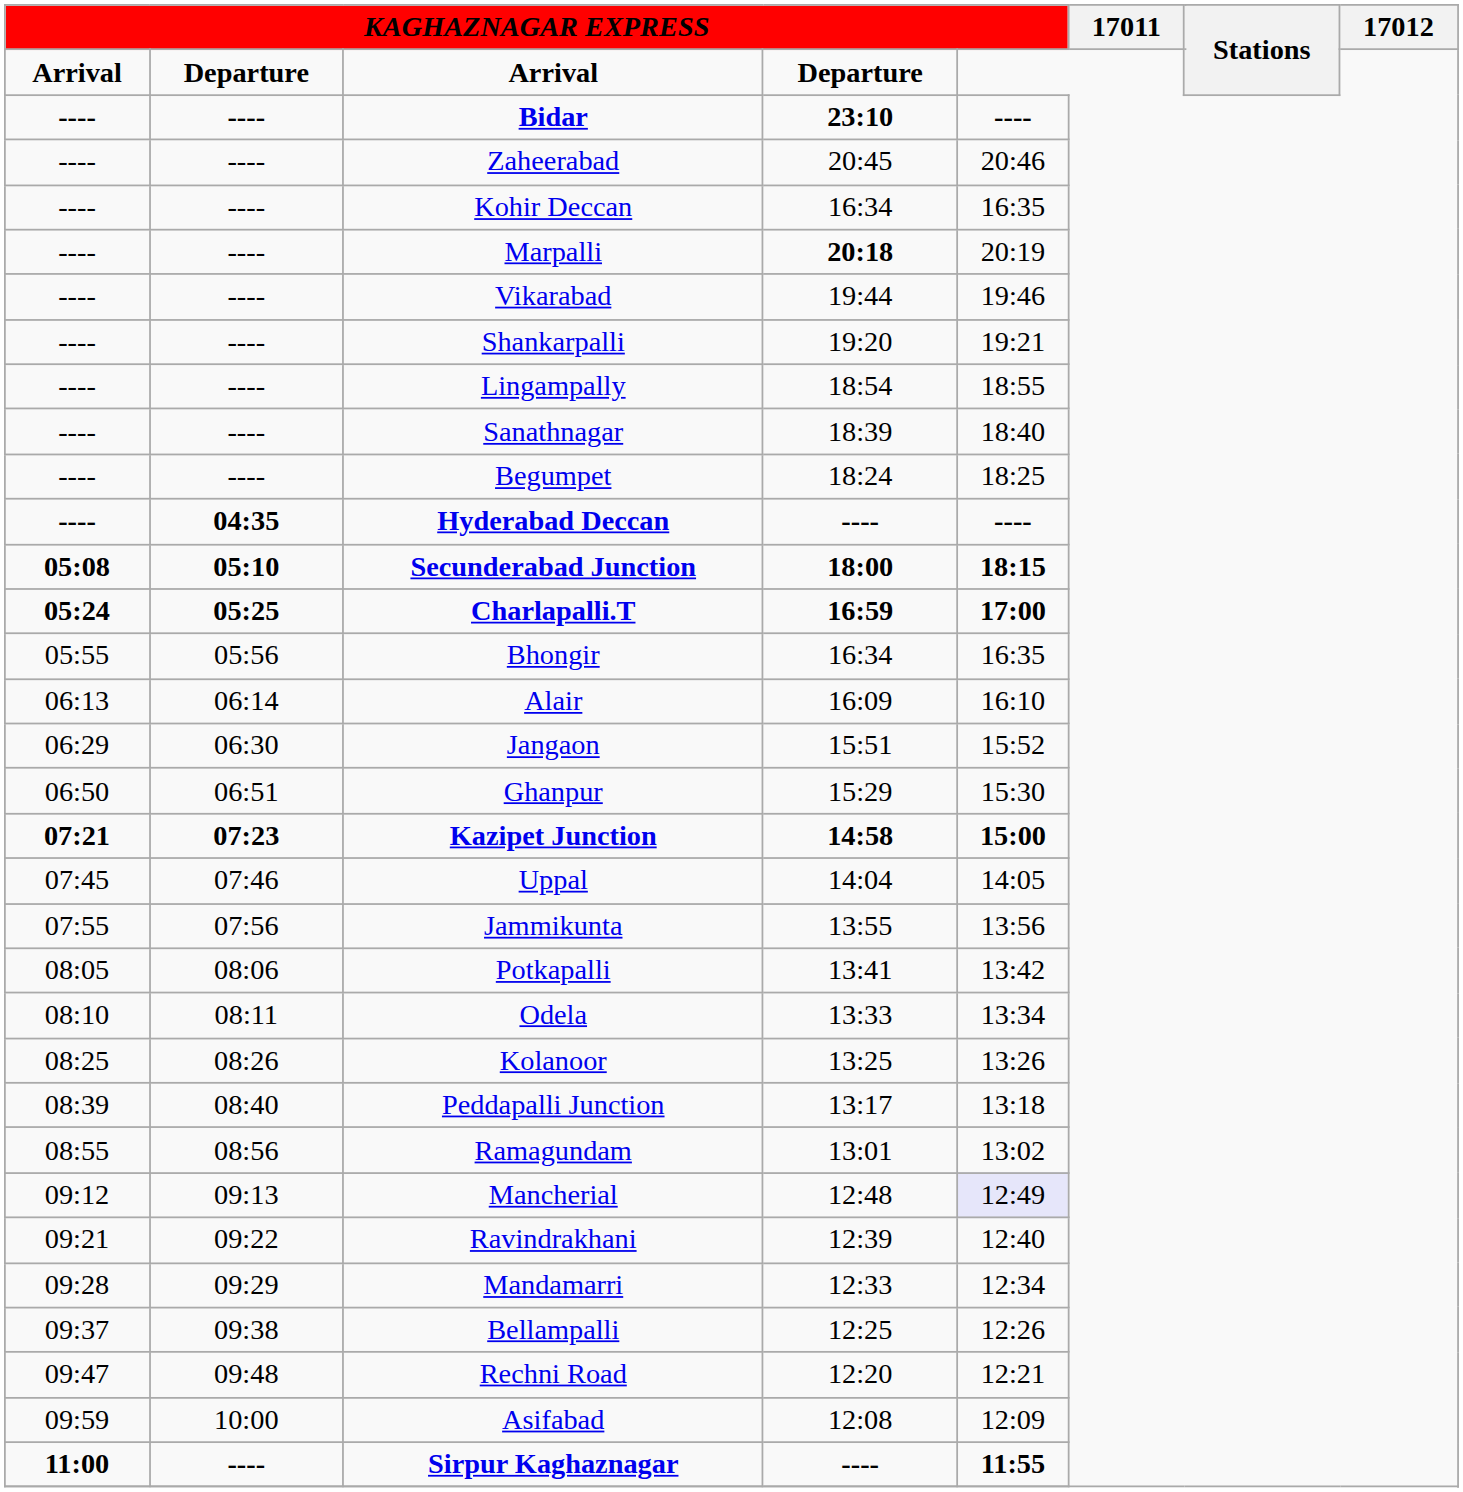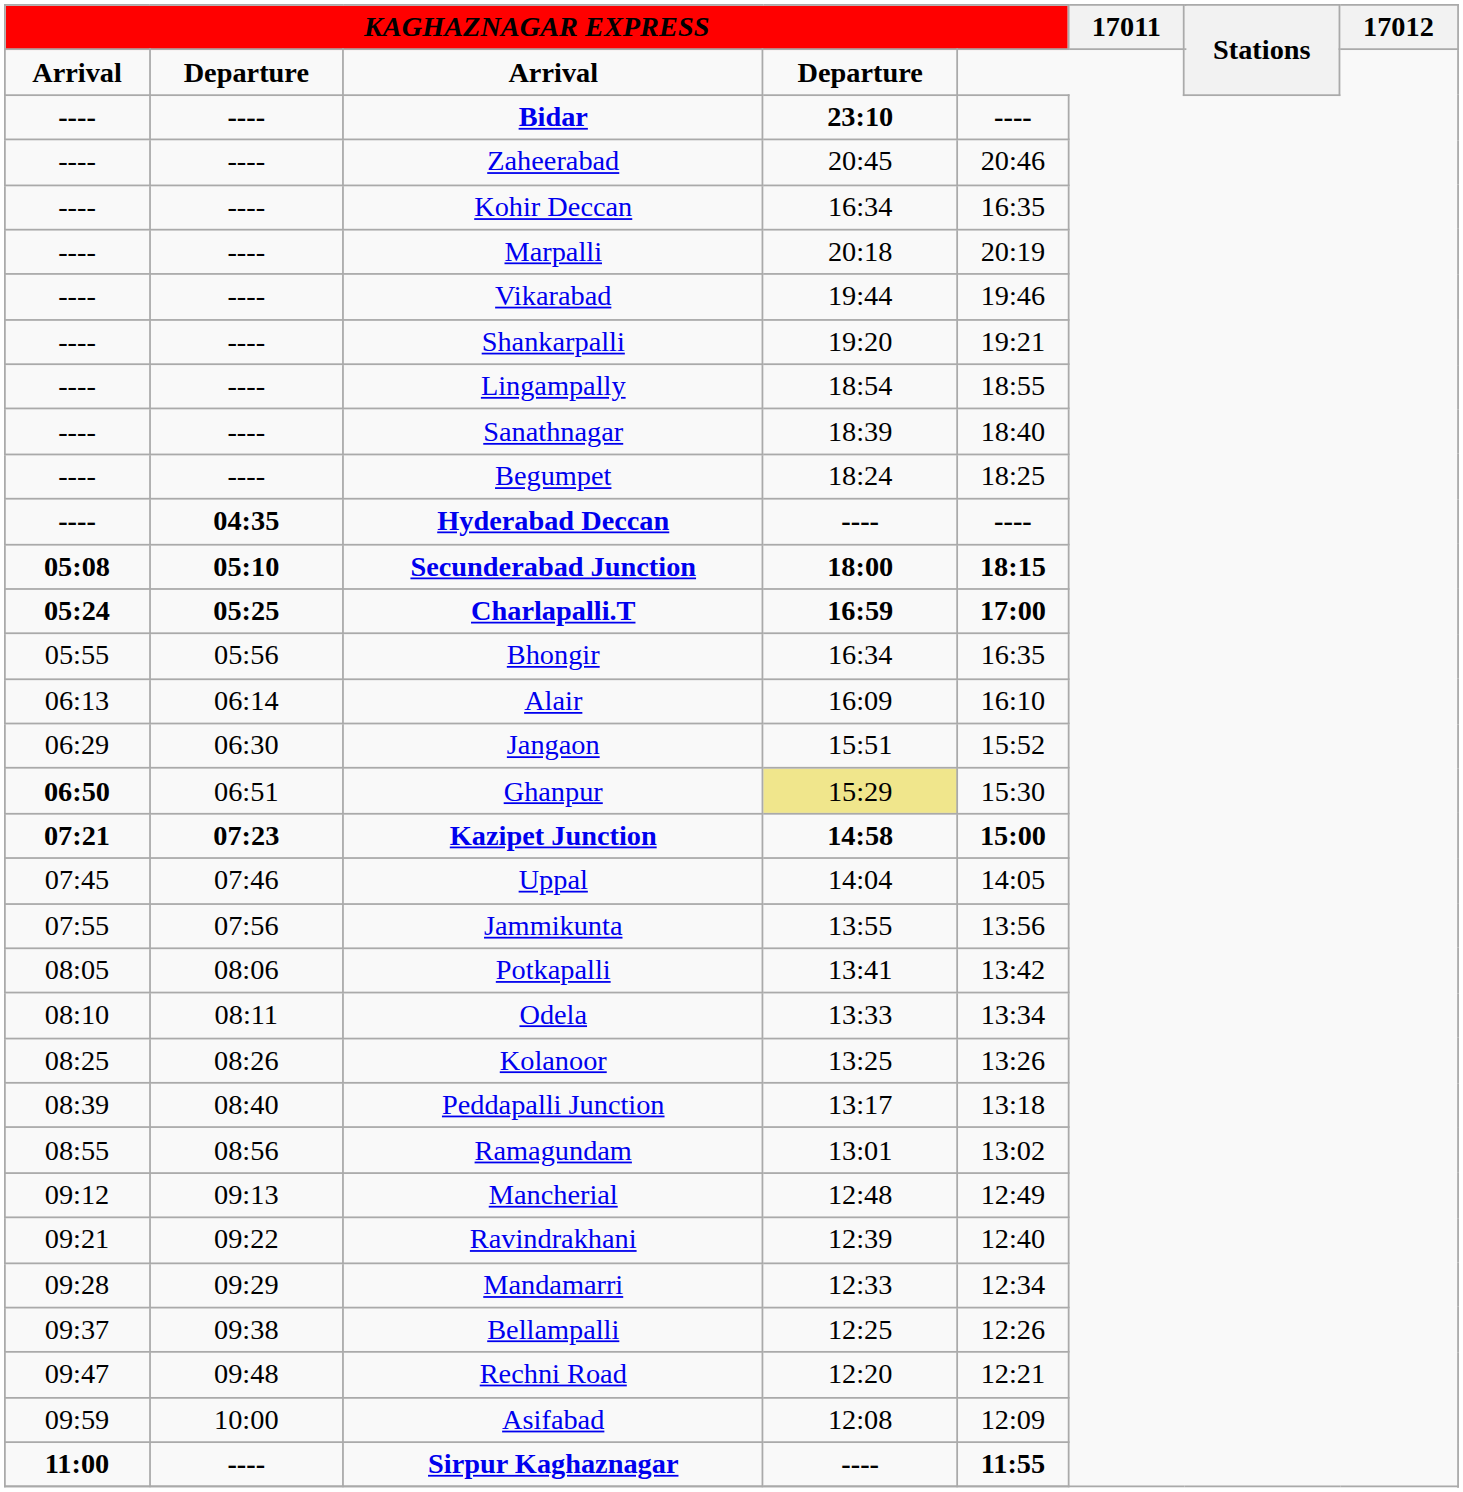(860, 251) bold -> (860, 251) normal
(77, 790) normal -> (77, 790) bold
(860, 790) no background -> (860, 790) khaki background
(1013, 1194) lavender background -> (1013, 1194) no background
